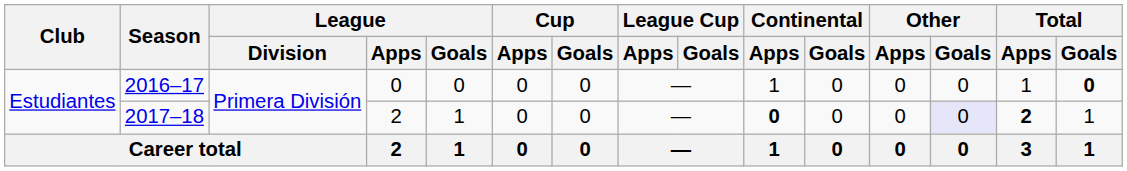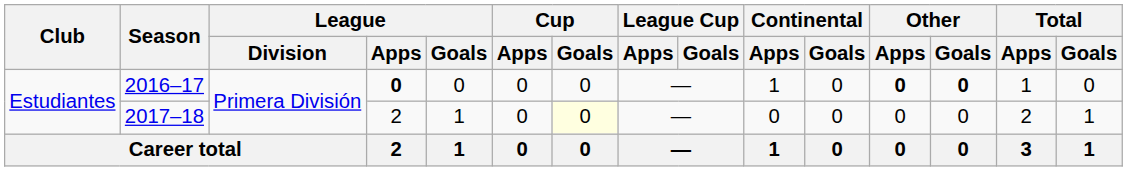(396, 85) normal -> (396, 85) bold
(900, 85) normal -> (900, 85) bold
(963, 85) normal -> (963, 85) bold
(1089, 85) bold -> (1089, 85) normal
(585, 117) no background -> (585, 117) lightyellow background
(774, 117) bold -> (774, 117) normal
(963, 117) lavender background -> (963, 117) no background
(1026, 117) bold -> (1026, 117) normal
